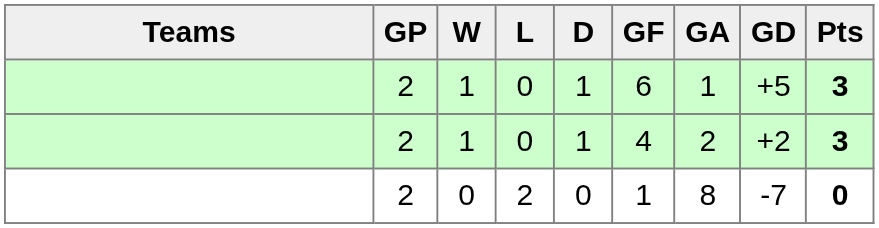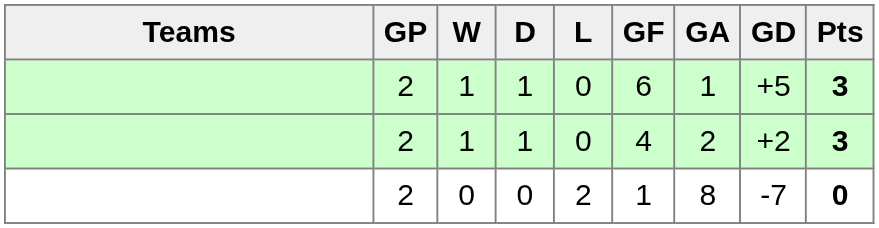columns swapped: (583, 31) <-> (525, 31)
